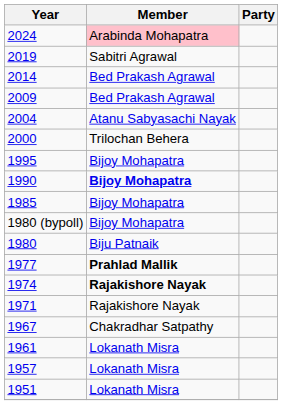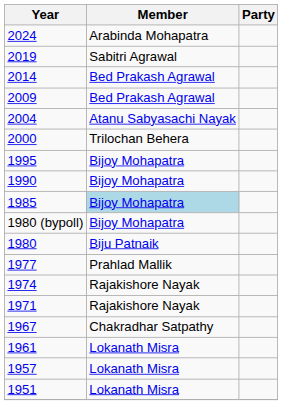(149, 35) pink background -> (149, 35) no background
(140, 181) bold -> (137, 181) normal
(137, 202) no background -> (137, 202) lightblue background
(133, 264) bold -> (131, 264) normal
(148, 285) bold -> (144, 285) normal
